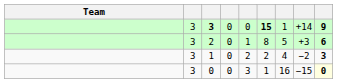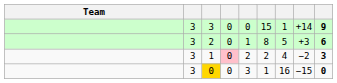(211, 27) bold -> (211, 27) normal
(266, 27) bold -> (266, 27) normal
(230, 56) no background -> (230, 56) pink background
(211, 71) no background -> (211, 71) gold background
(324, 71) lightyellow background -> (324, 71) no background
